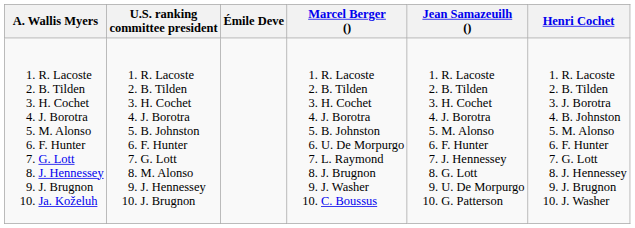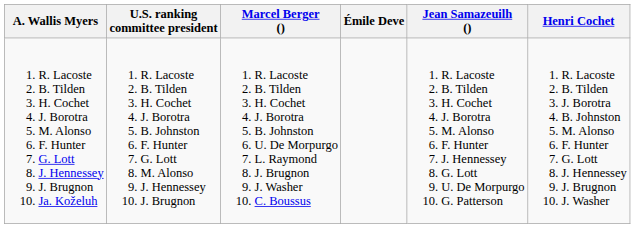columns swapped: (254, 21) <-> (347, 21)
